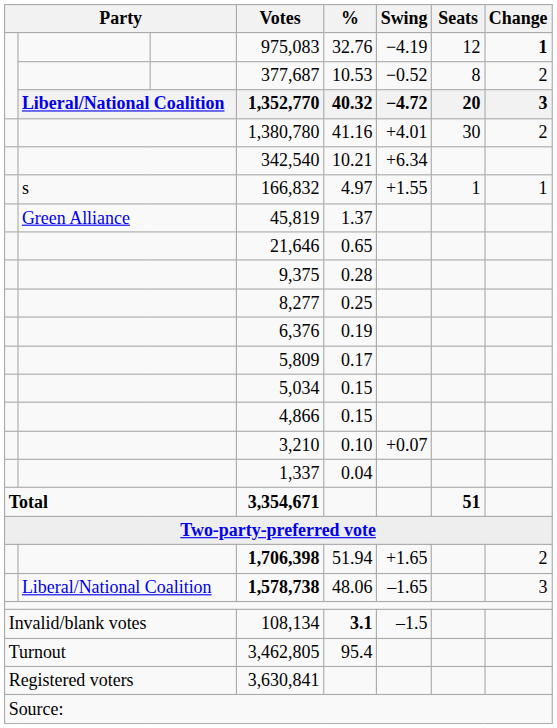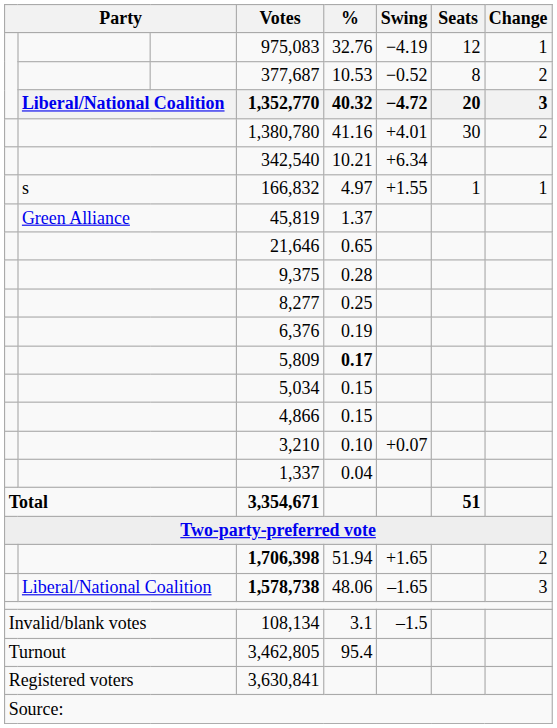(543, 47) bold -> (543, 47) normal
(357, 359) normal -> (357, 359) bold
(361, 623) bold -> (361, 623) normal
